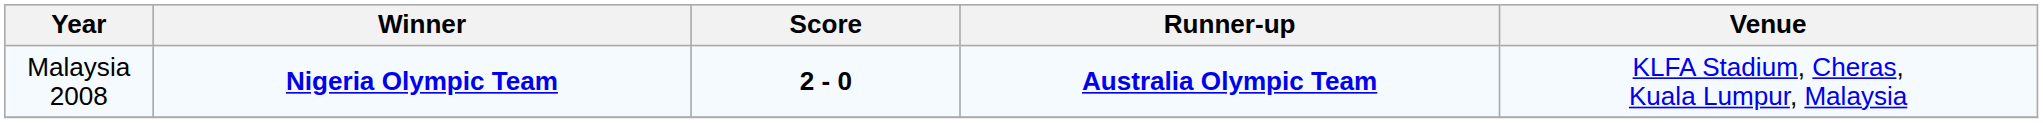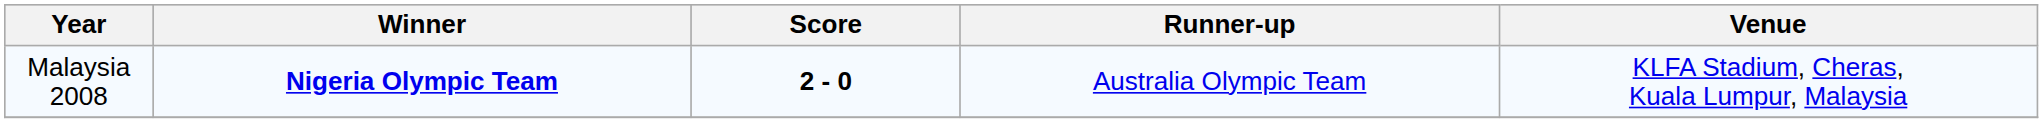(1230, 81) bold -> (1230, 81) normal
